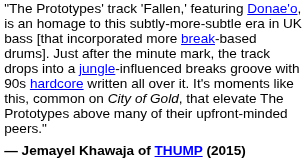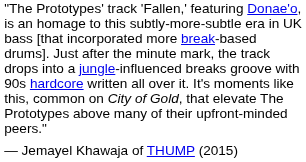(125, 150) bold -> (121, 150) normal
